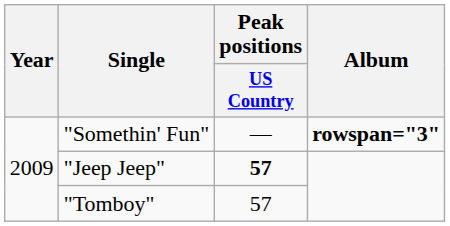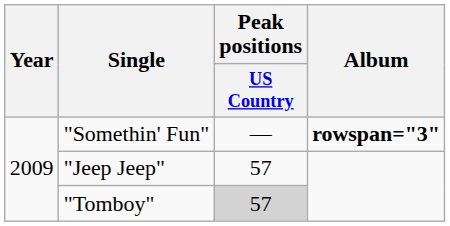(261, 168) bold -> (261, 168) normal
(261, 203) no background -> (261, 203) lightgrey background
